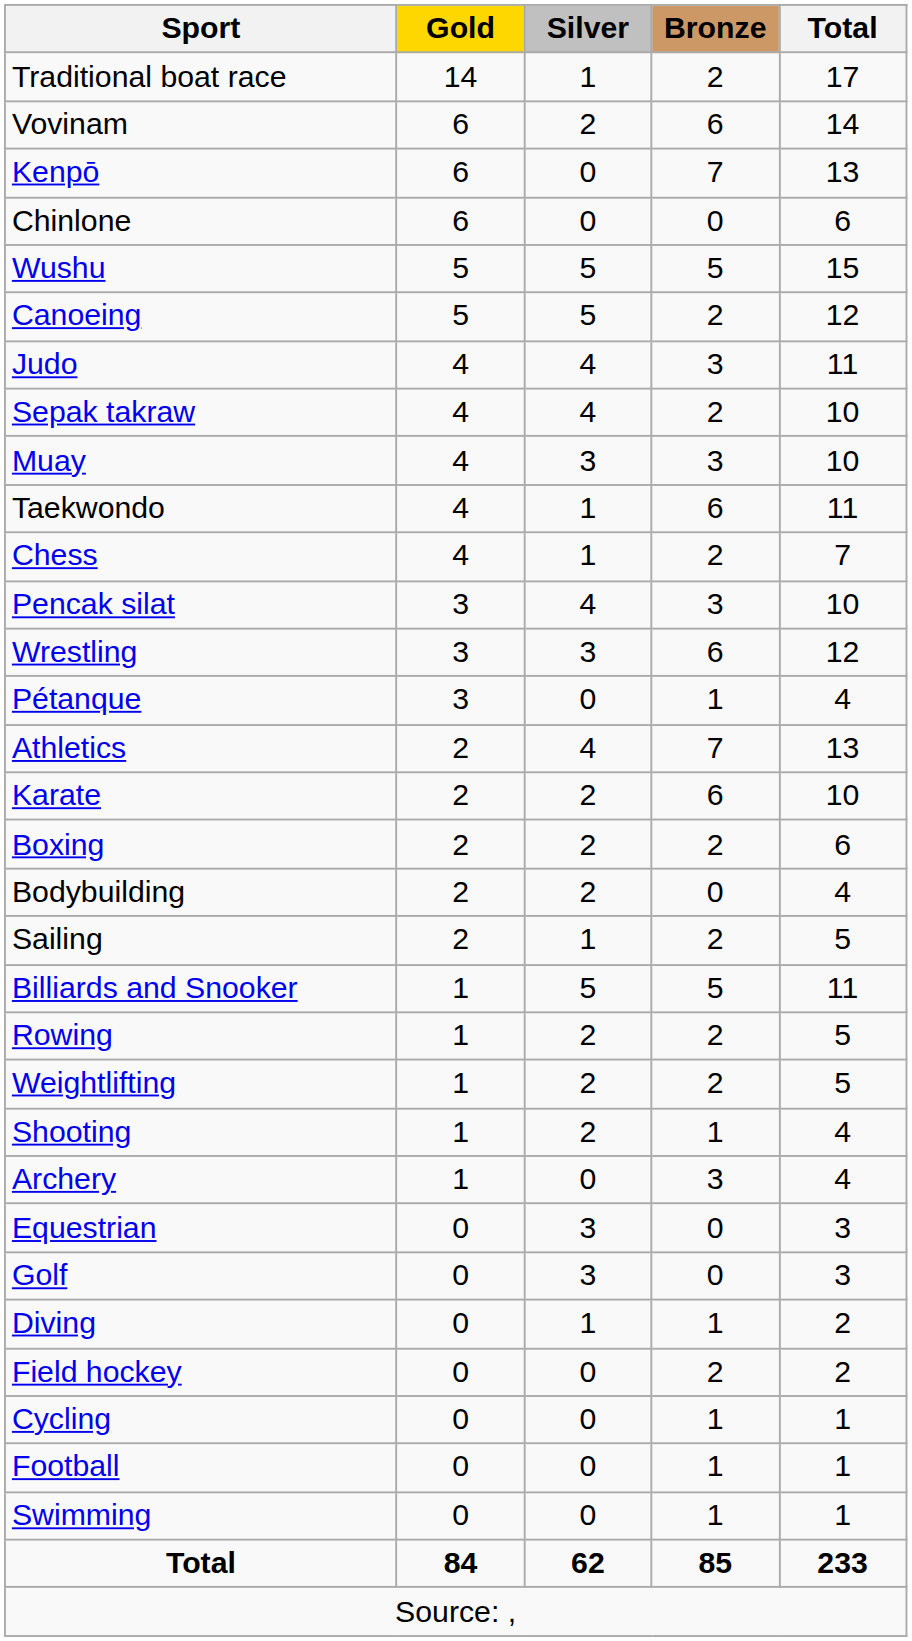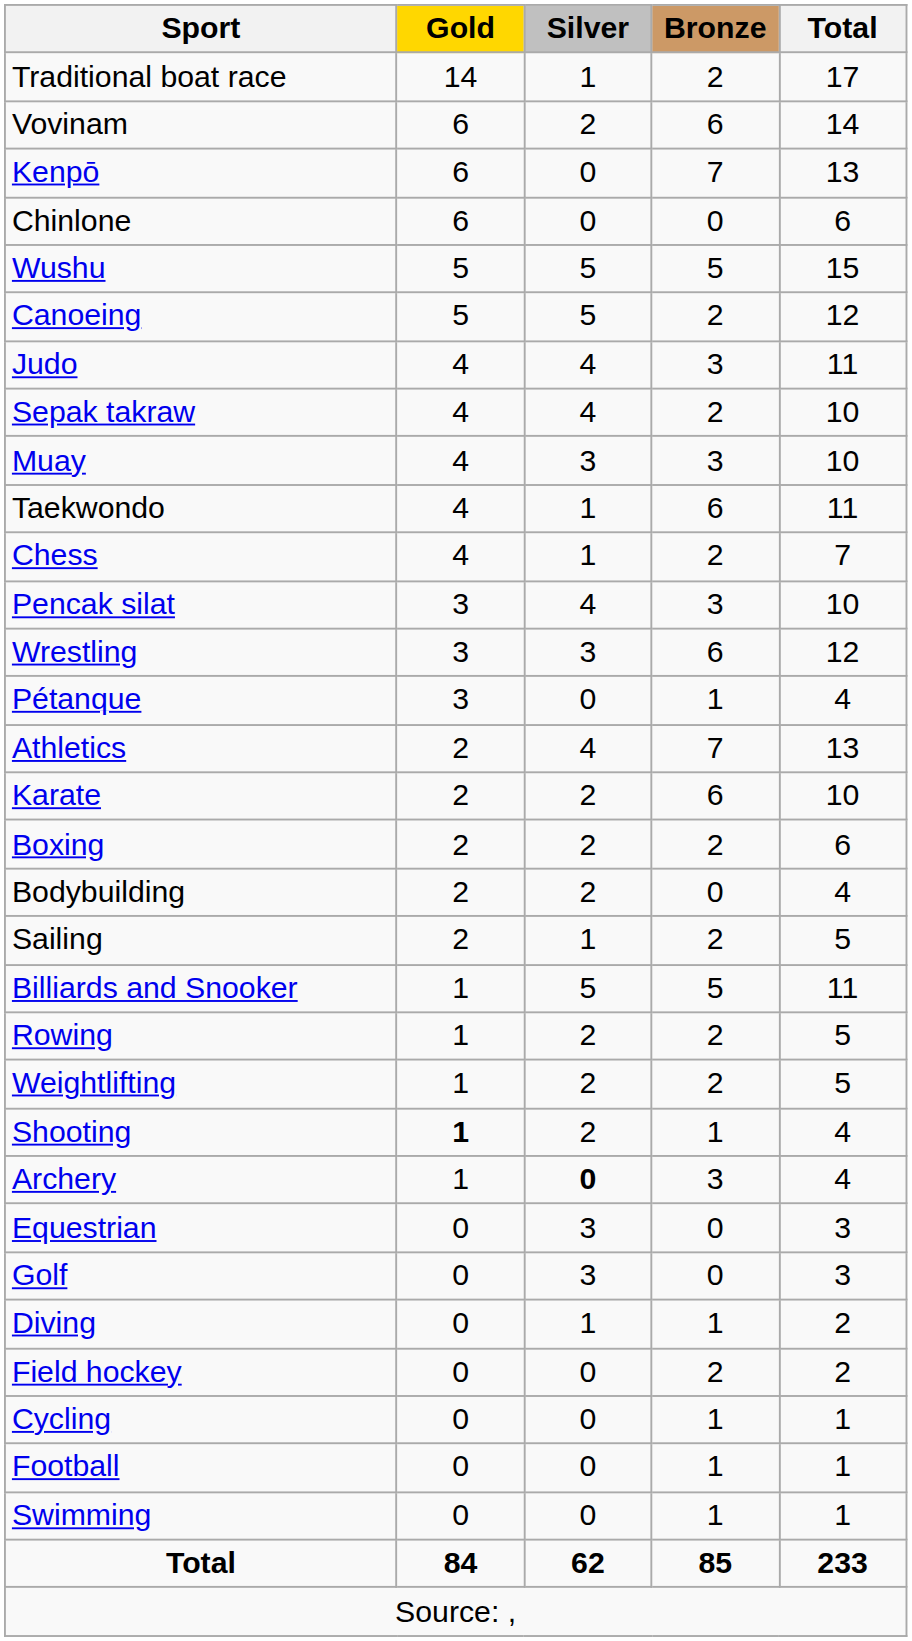(461, 1131) normal -> (461, 1131) bold
(588, 1179) normal -> (588, 1179) bold
